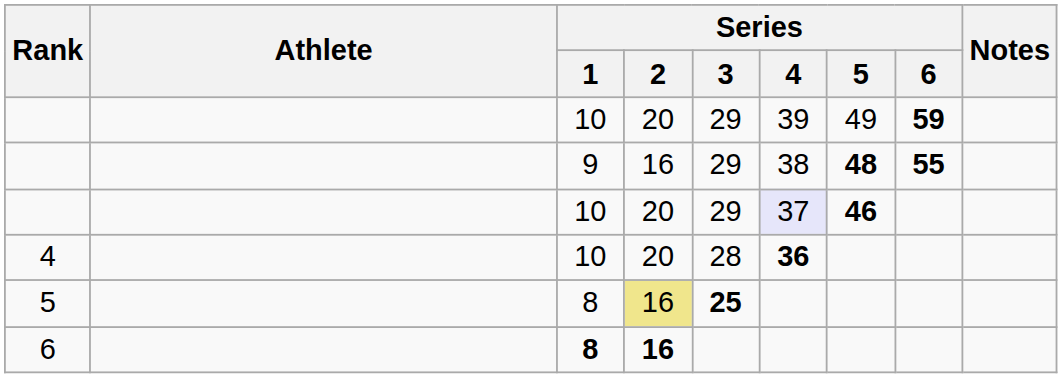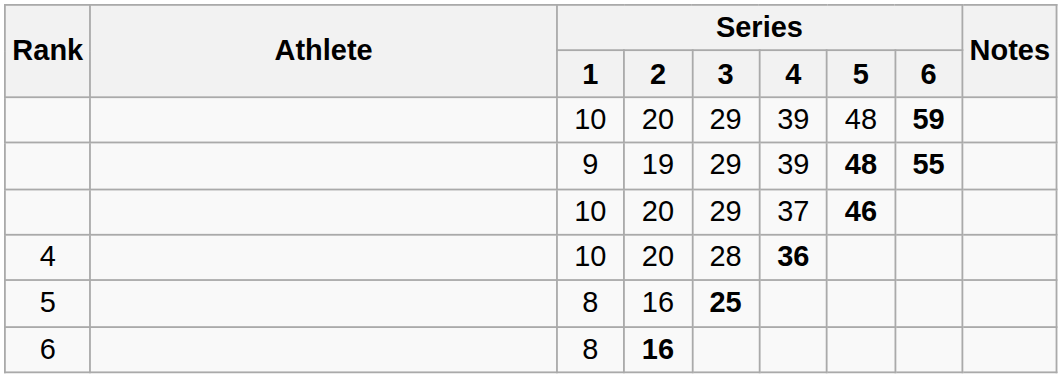(861, 119) 49 -> (861, 119) 48
(658, 165) 16 -> (658, 165) 19
(793, 165) 38 -> (793, 165) 39
(793, 211) lavender background -> (793, 211) no background
(658, 303) khaki background -> (658, 303) no background
(590, 348) bold -> (590, 348) normal
